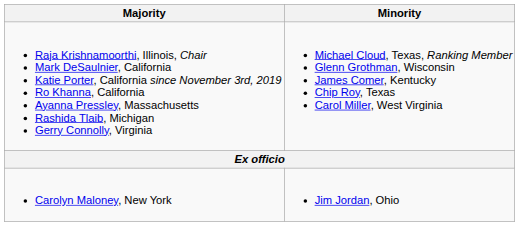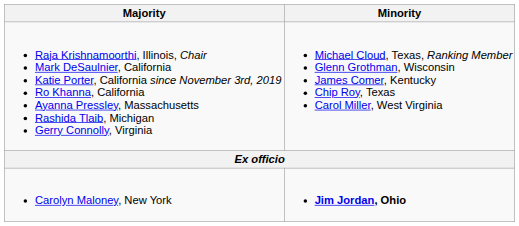(400, 201) normal -> (400, 201) bold
